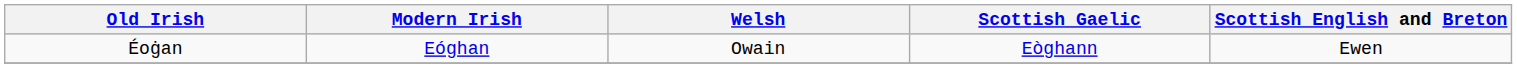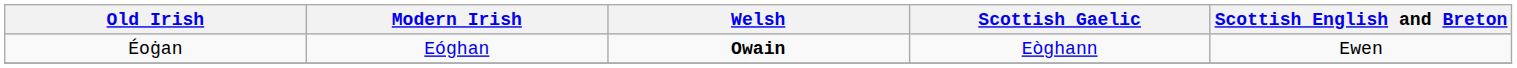(758, 49) normal -> (758, 49) bold
